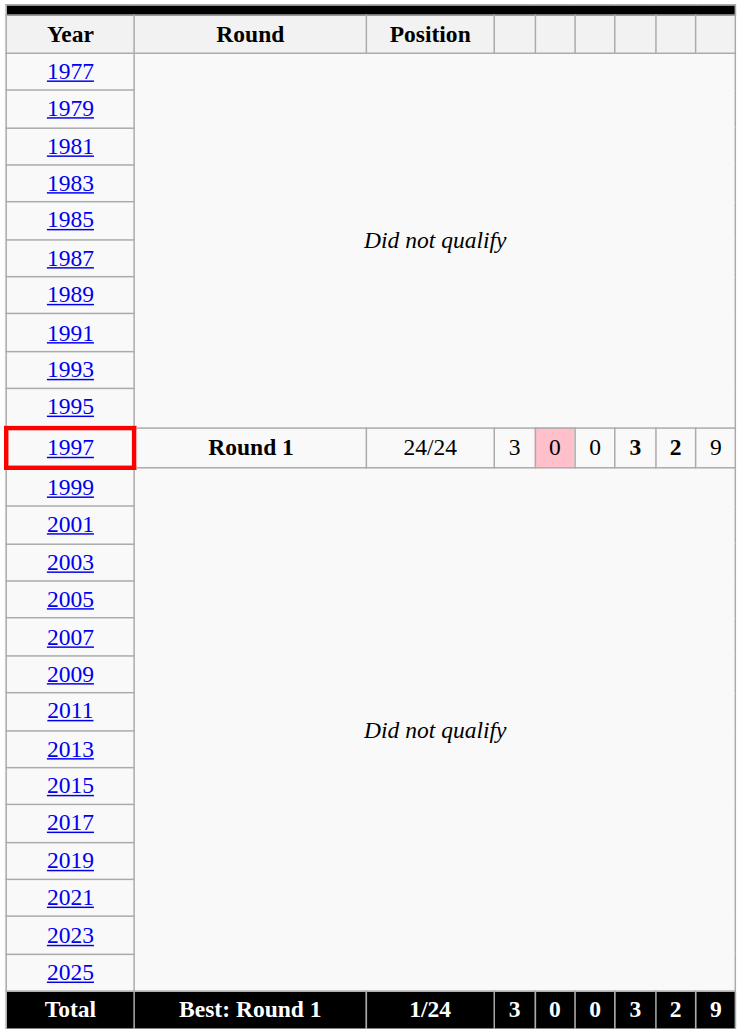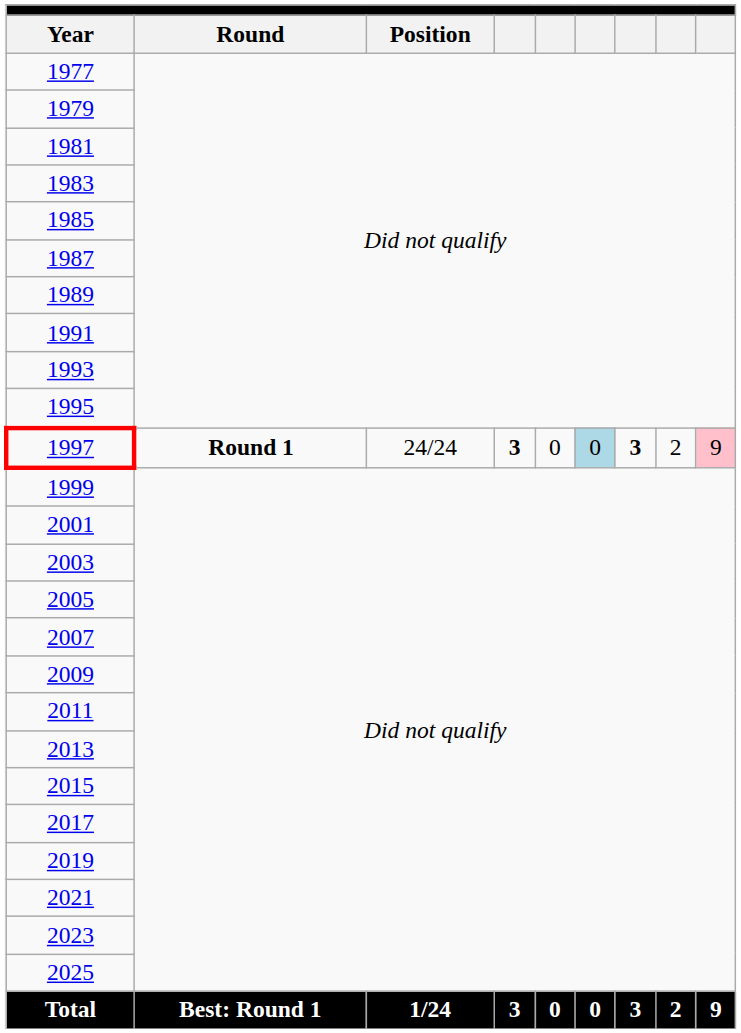(515, 447) normal -> (515, 447) bold
(555, 447) pink background -> (555, 447) no background
(595, 447) no background -> (595, 447) lightblue background
(676, 447) bold -> (676, 447) normal
(716, 447) no background -> (716, 447) pink background
